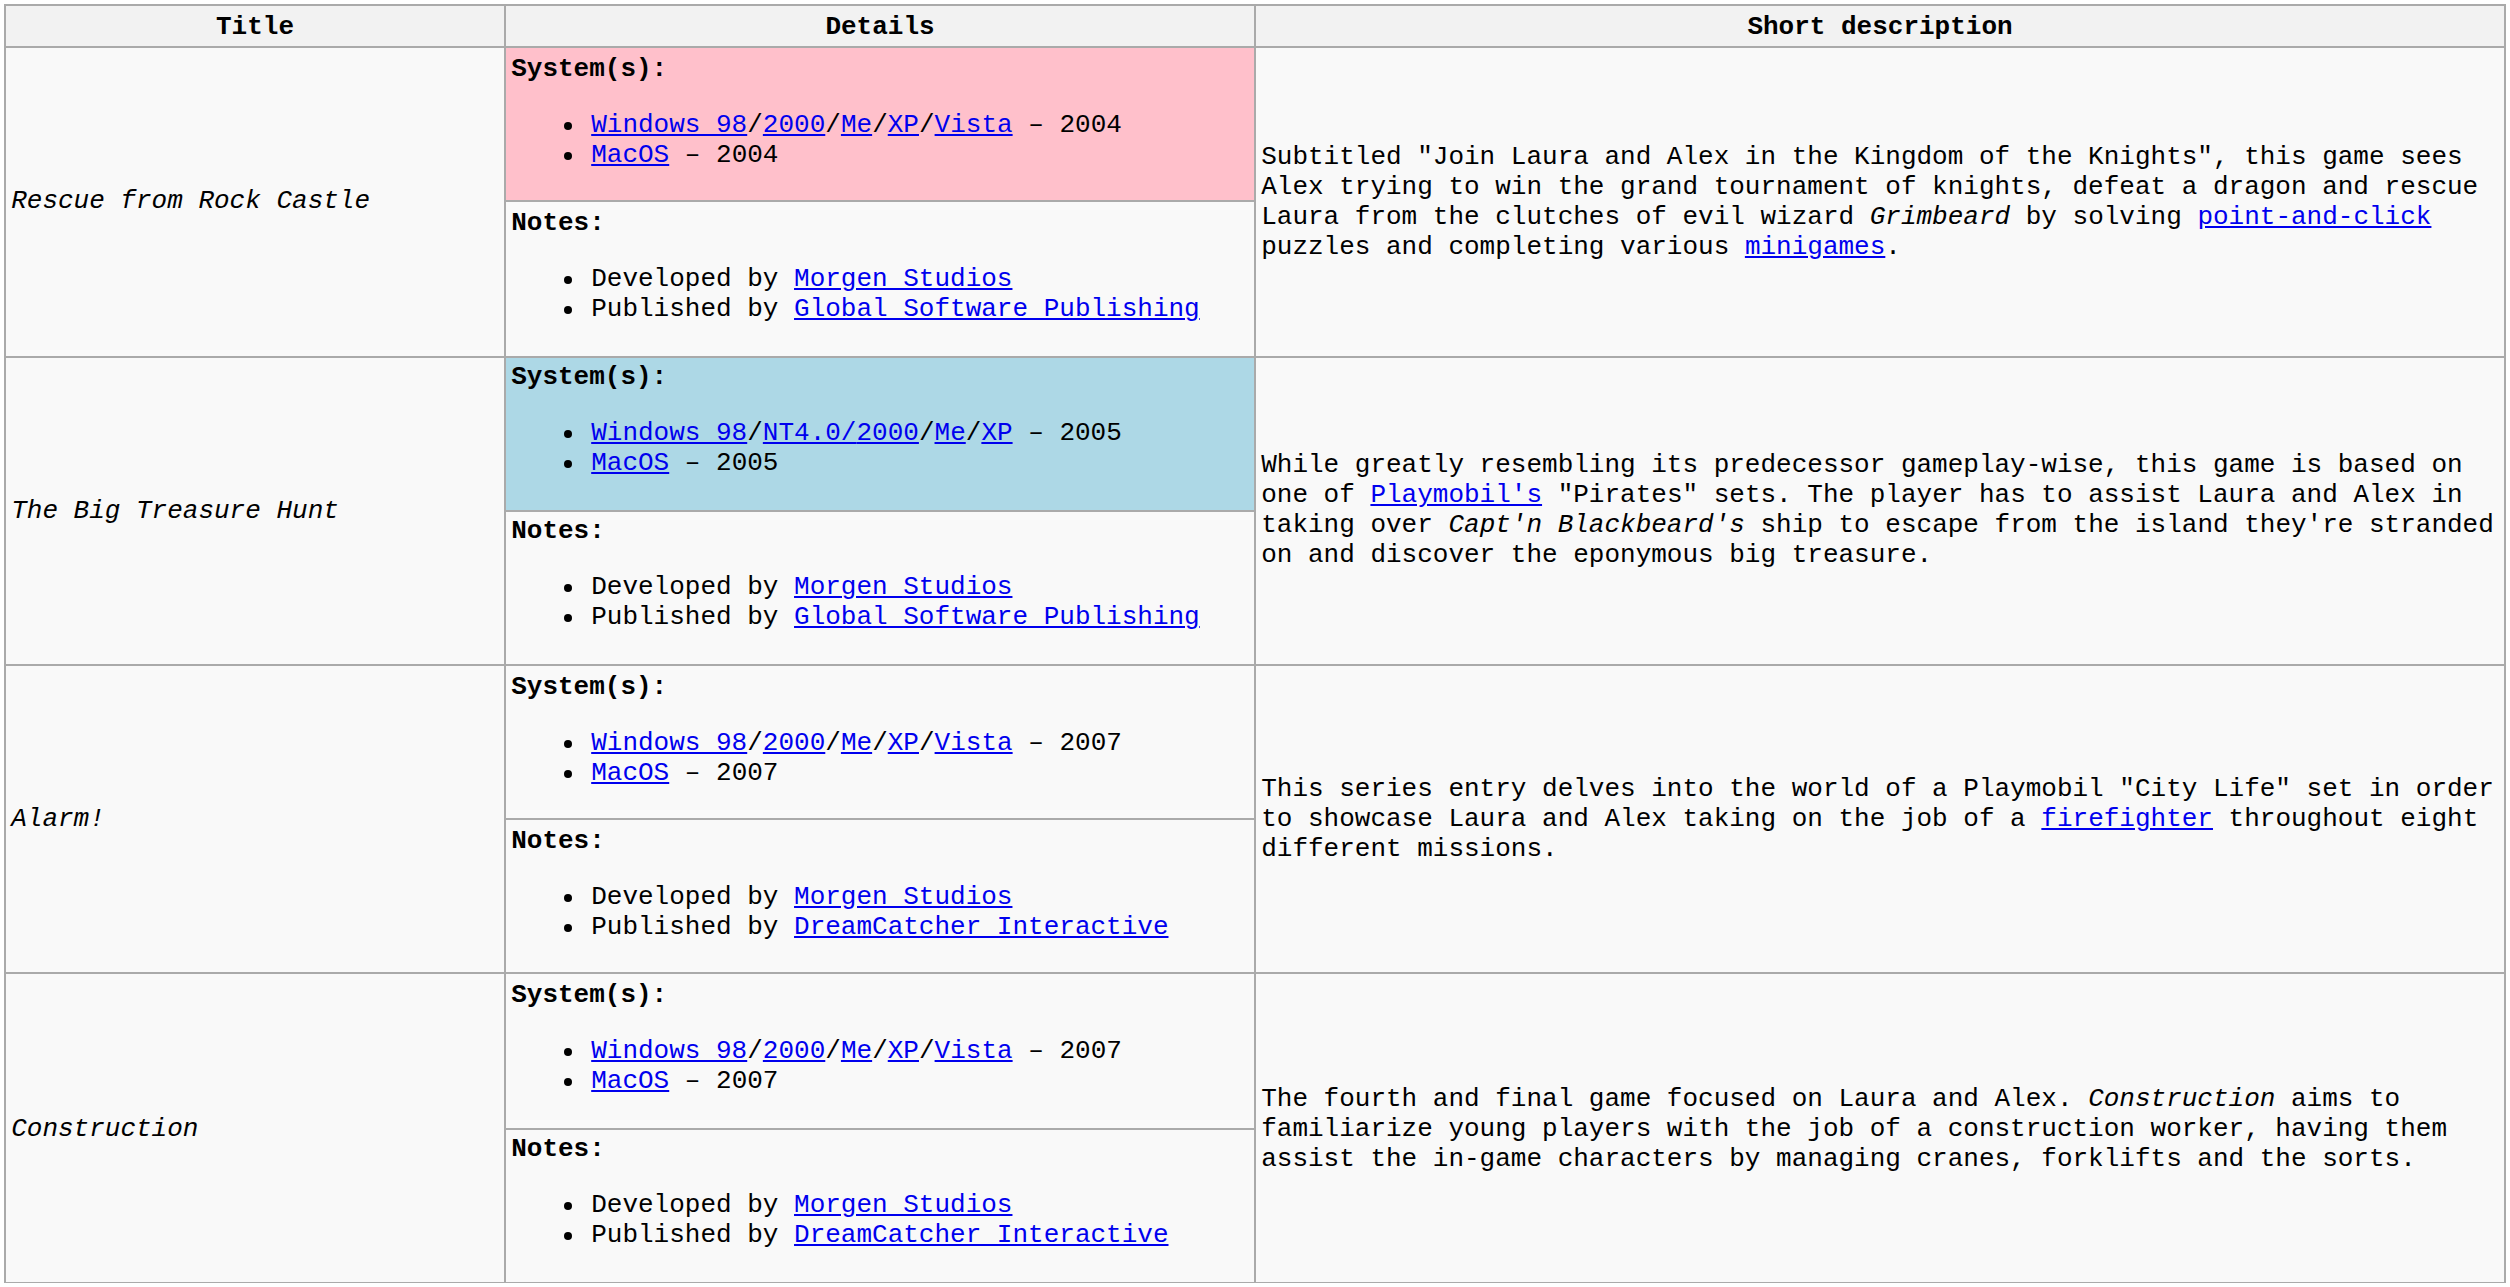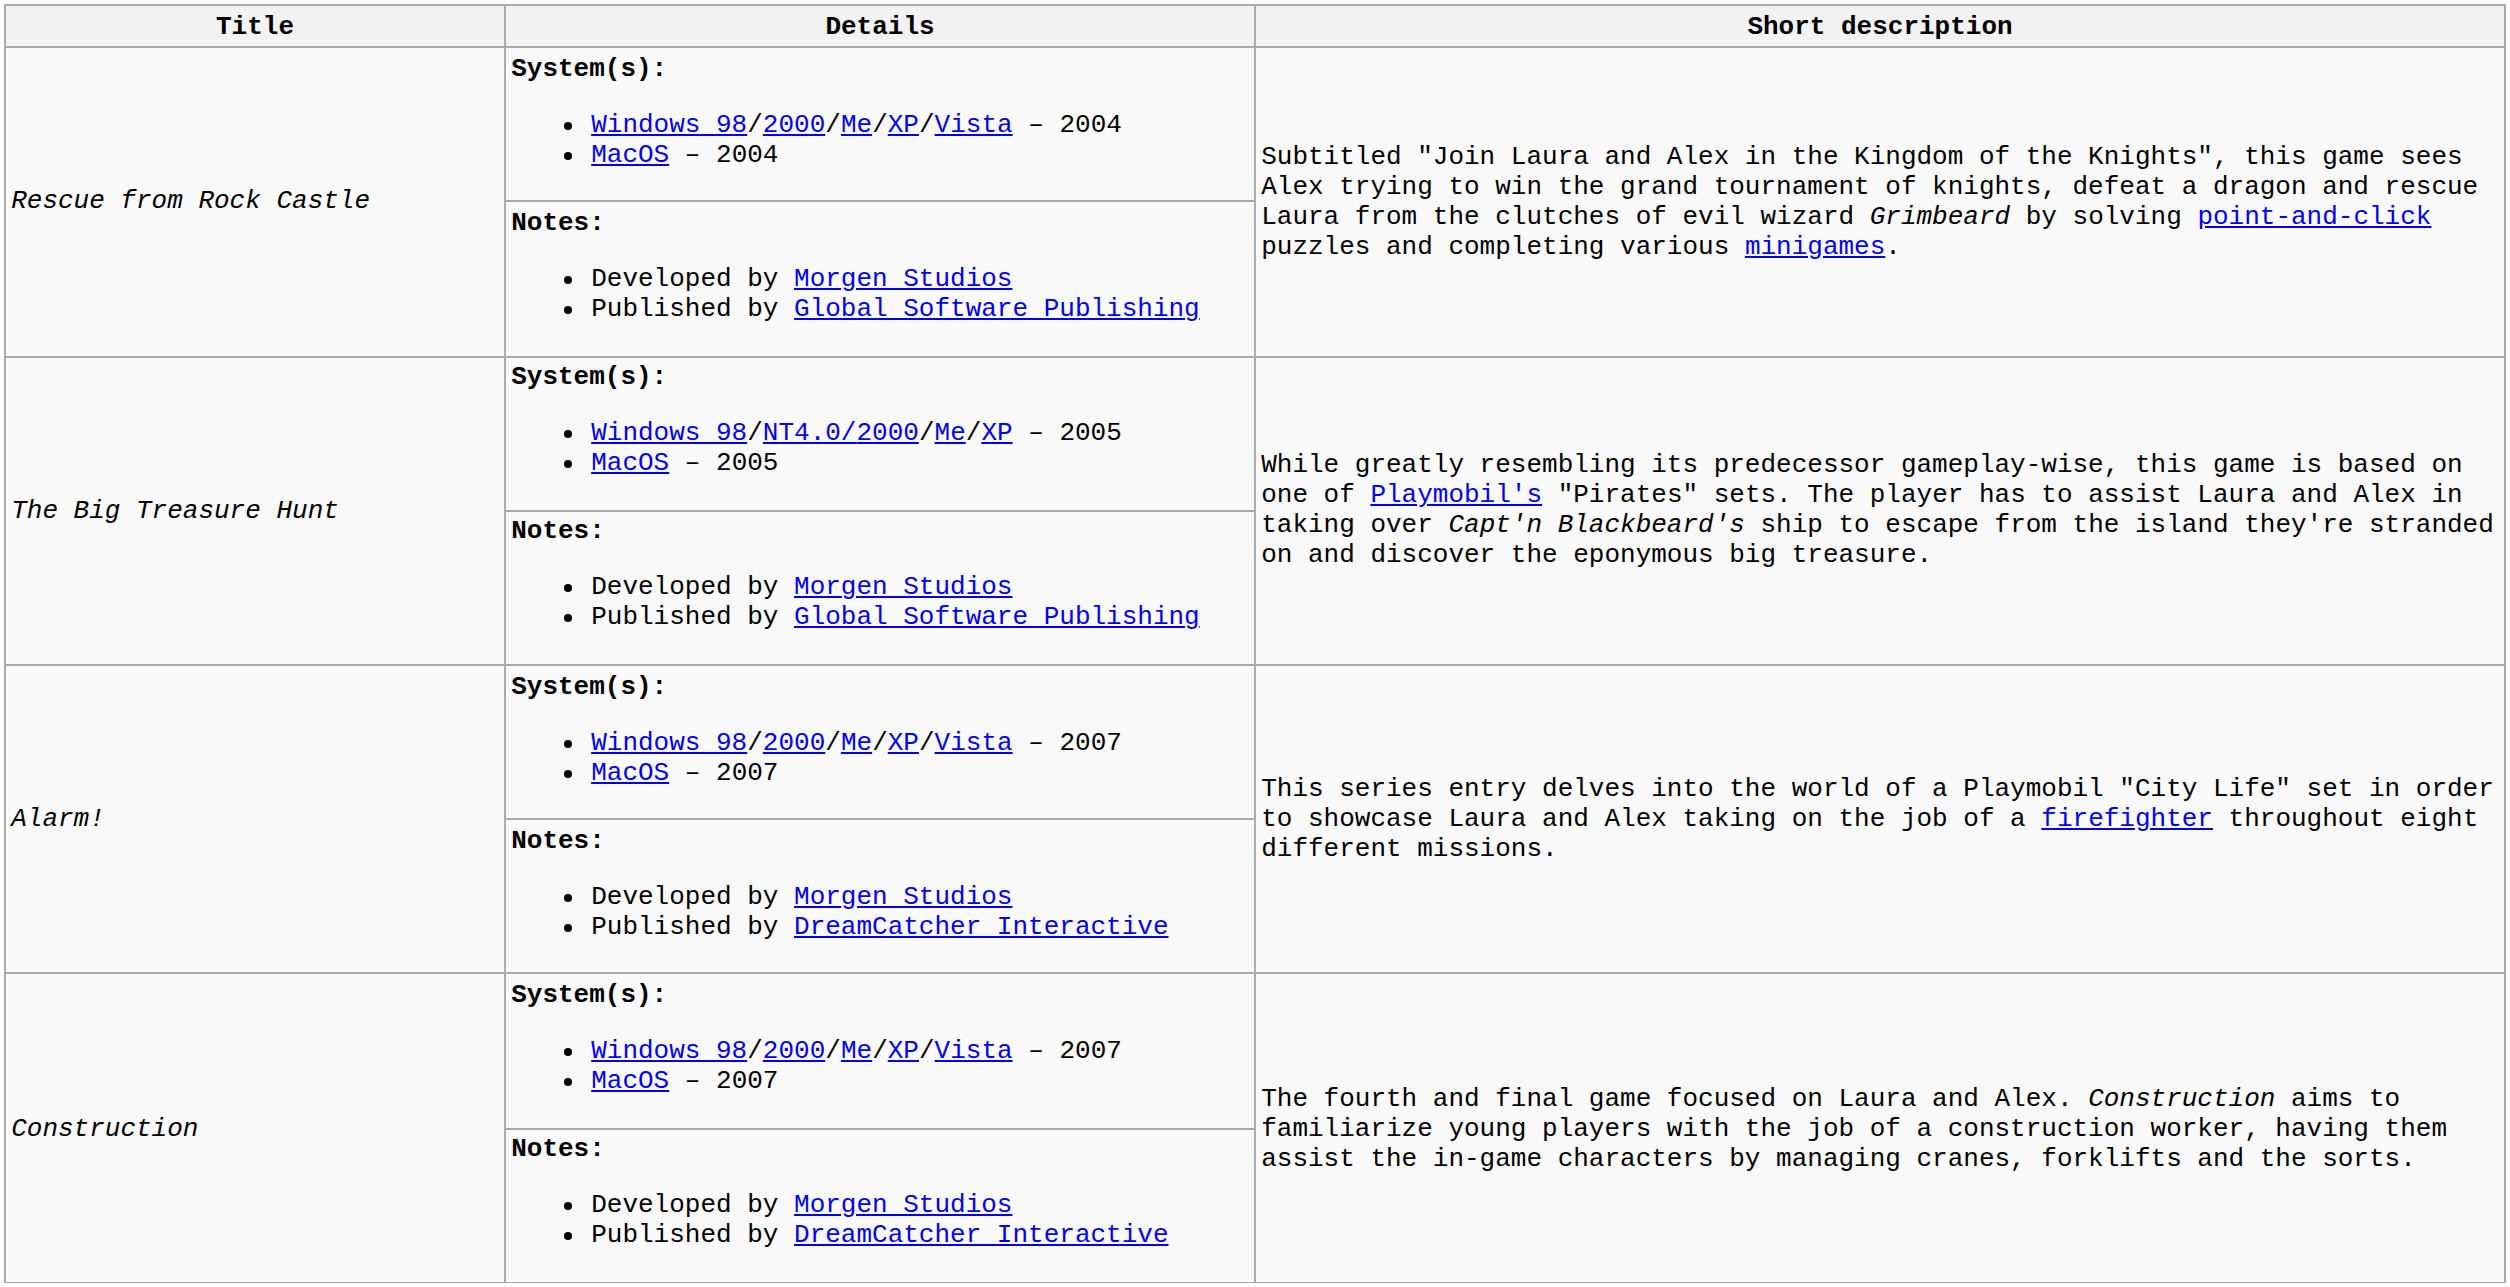(880, 112) pink background -> (880, 112) no background
(880, 420) lightblue background -> (880, 420) no background
